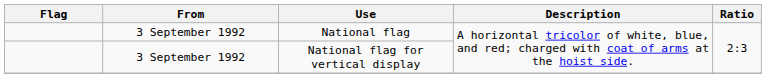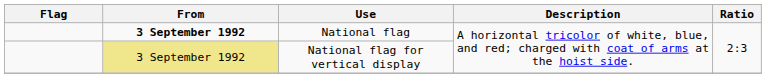(191, 32) normal -> (191, 32) bold
(191, 57) no background -> (191, 57) khaki background
